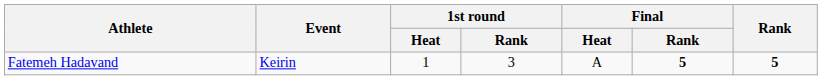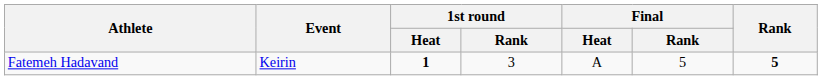(426, 63) normal -> (426, 63) bold
(683, 63) bold -> (683, 63) normal
